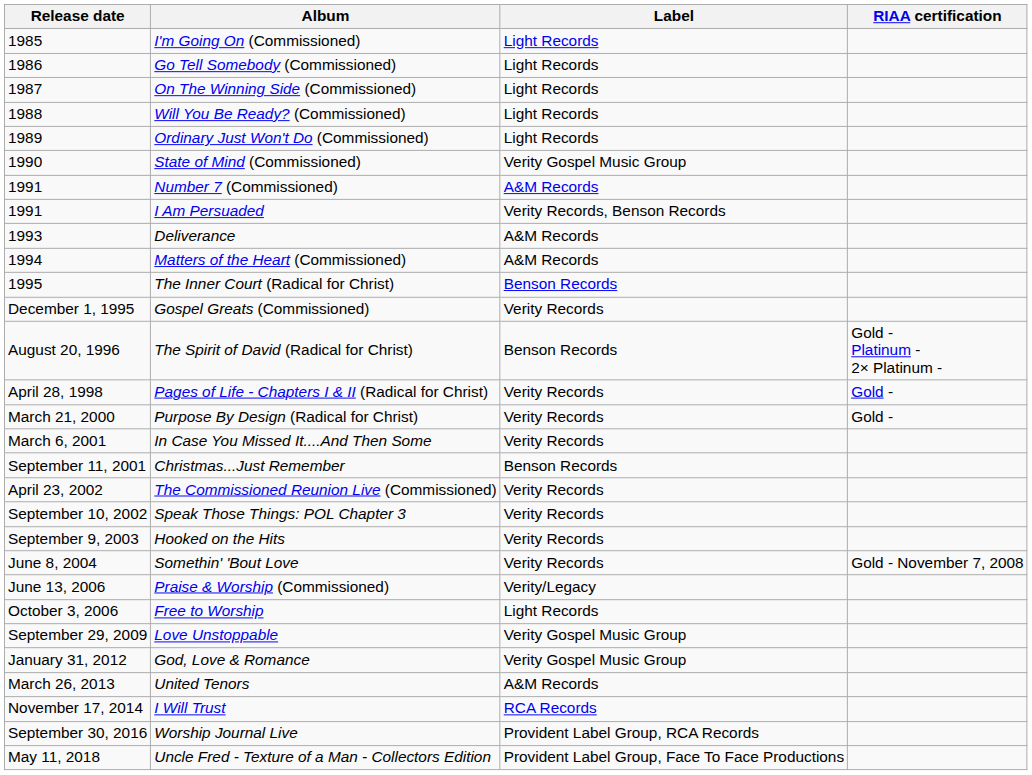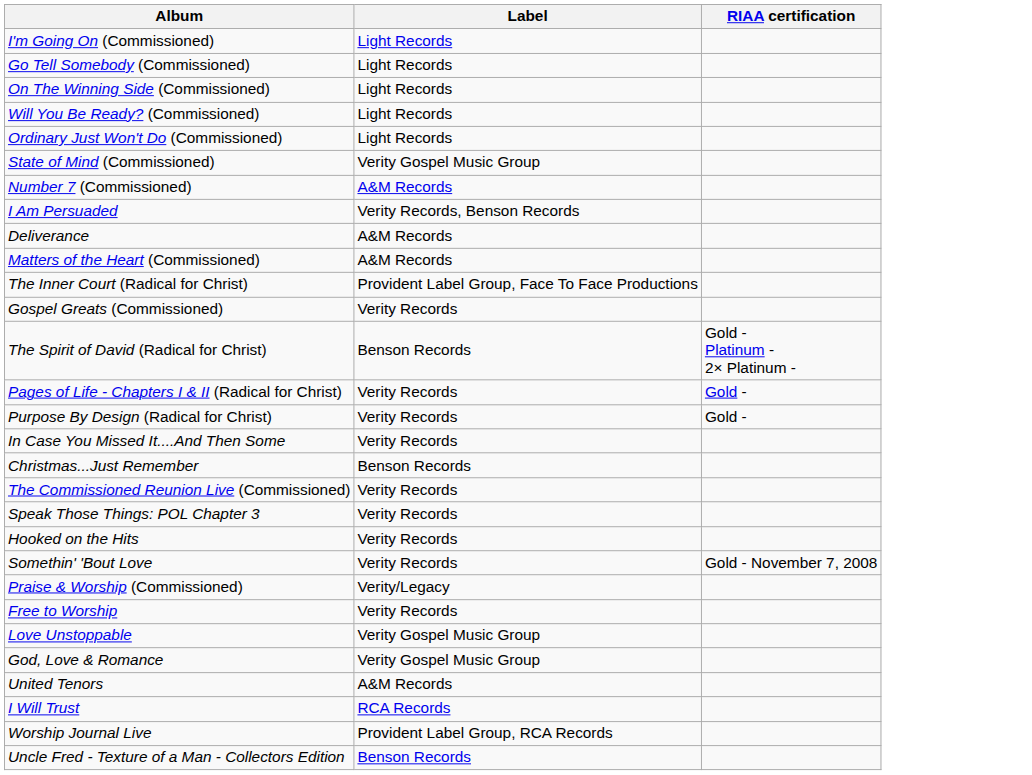- column: (78, 16)
(560, 284) Benson Records -> (528, 284) Provident Label Group, Face To Face Productions
(551, 611) Light Records -> (407, 611) Verity Records
(674, 757) Provident Label Group, Face To Face Productions -> (414, 757) Benson Records
